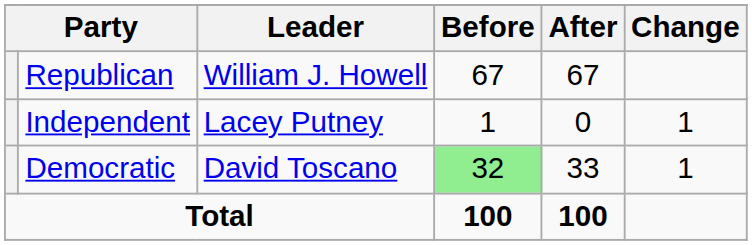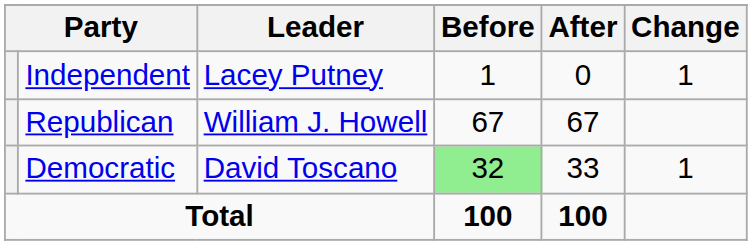rows swapped: (99, 74) <-> (108, 121)
